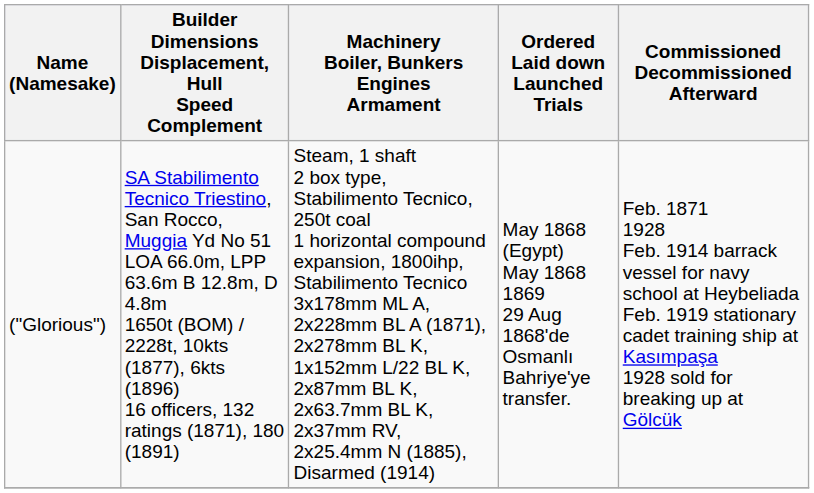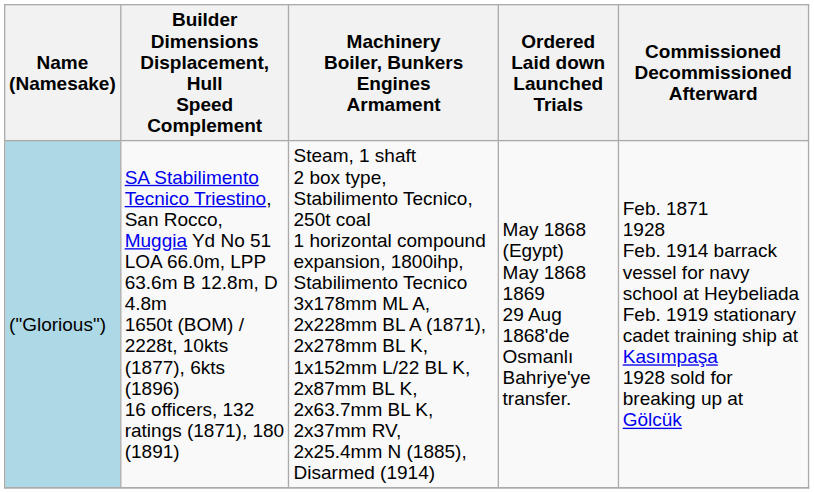(58, 325) no background -> (58, 325) lightblue background
